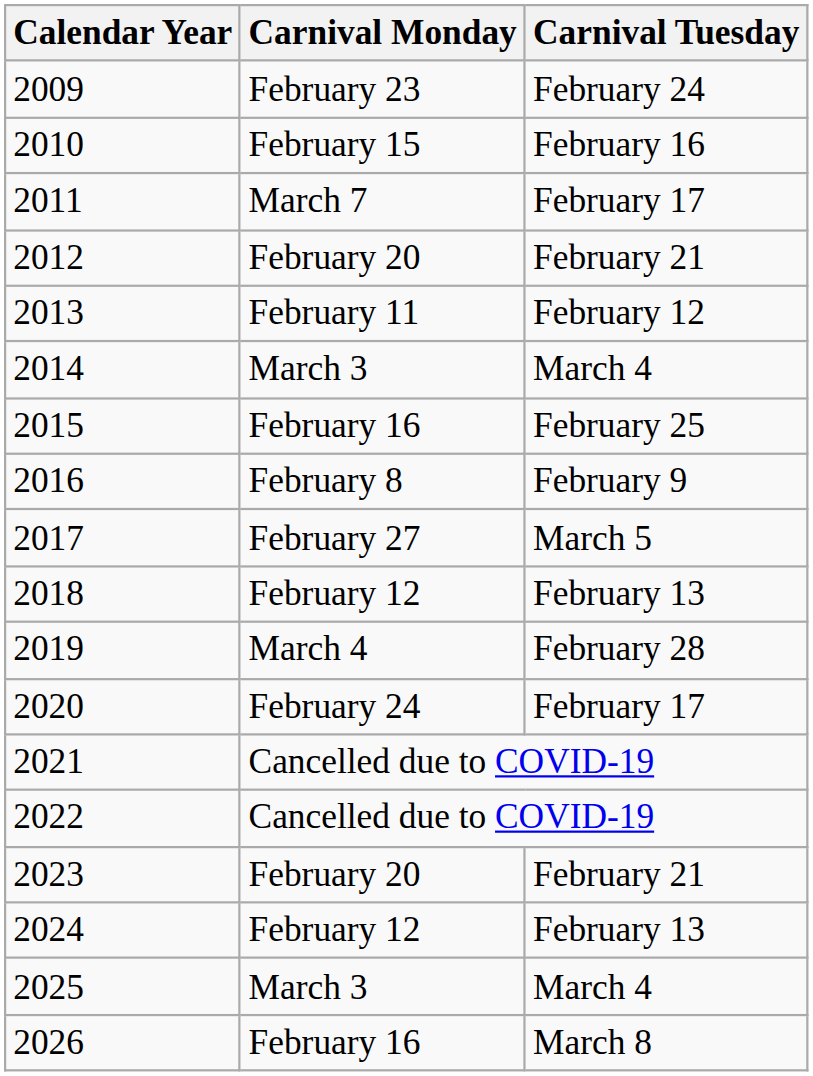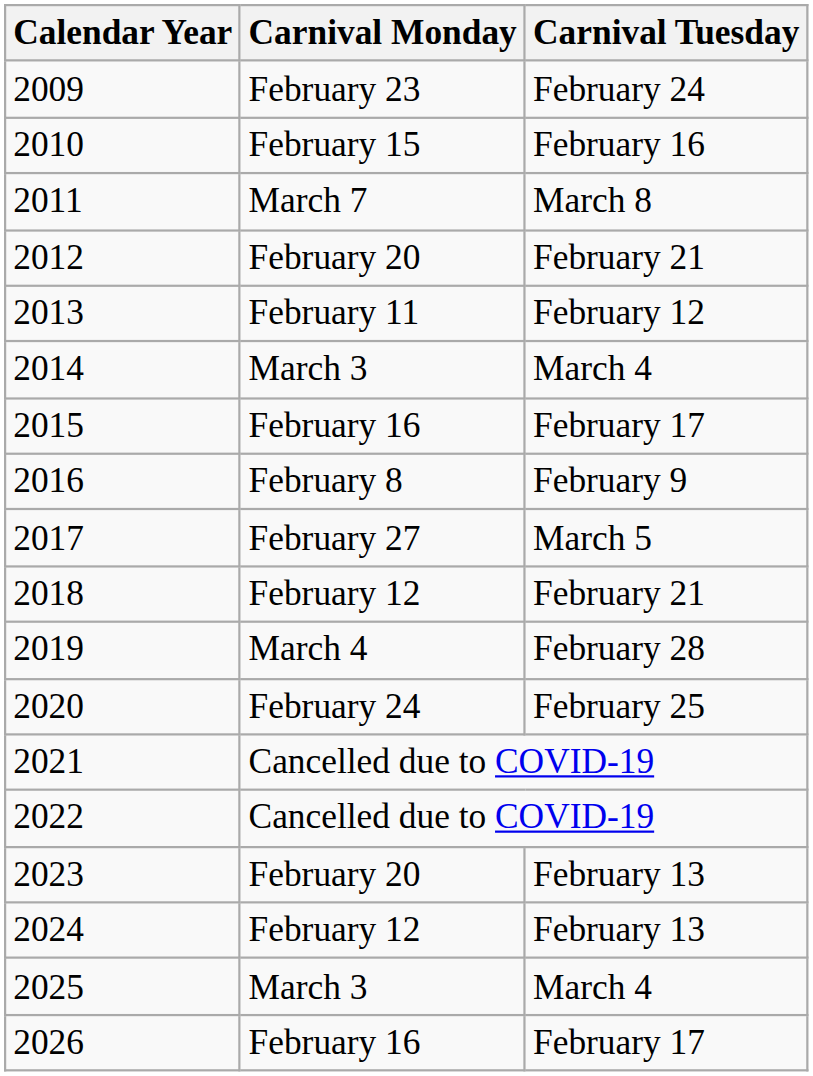(619, 200) February 17 -> (592, 200) March 8
(619, 425) February 25 -> (619, 425) February 17
(619, 593) February 13 -> (619, 593) February 21
(619, 705) February 17 -> (619, 705) February 25
(619, 873) February 21 -> (619, 873) February 13
(592, 1041) March 8 -> (619, 1041) February 17
